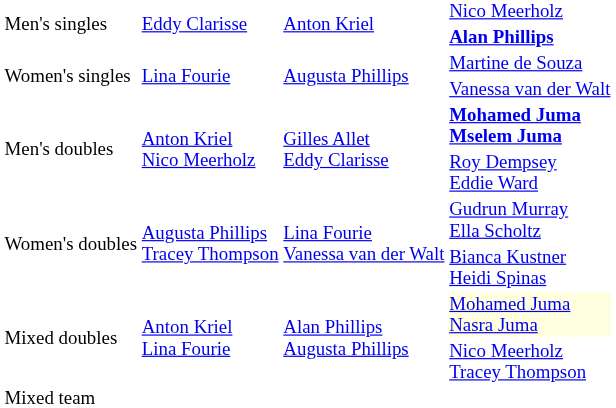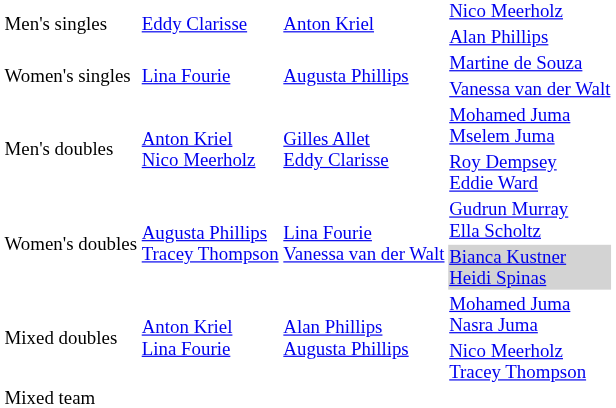(501, 37) bold -> (499, 37) normal
(515, 125) bold -> (510, 125) normal
(508, 267) no background -> (508, 267) lightgrey background
(510, 314) lightyellow background -> (510, 314) no background
